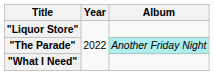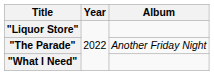(159, 45) paleturquoise background -> (159, 45) no background
